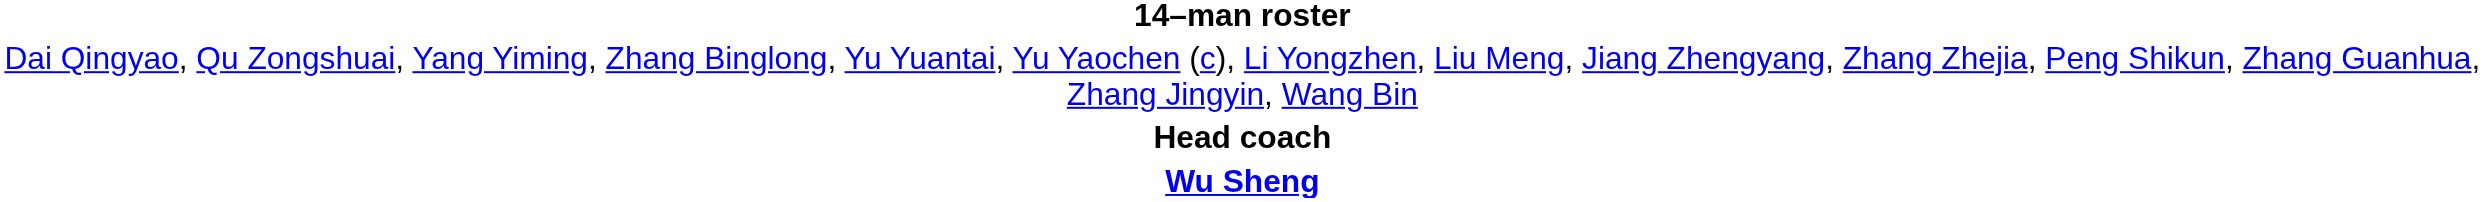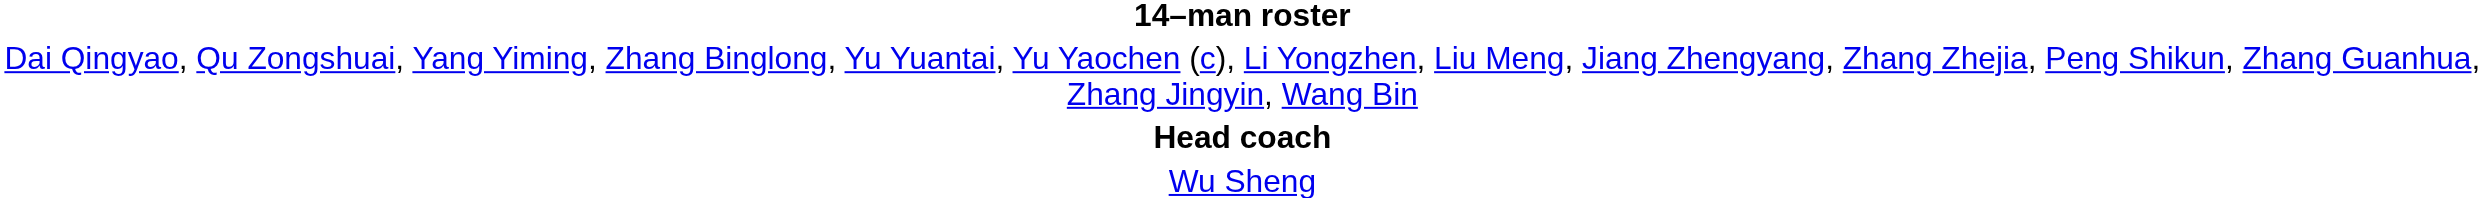(1242, 181) bold -> (1242, 181) normal
